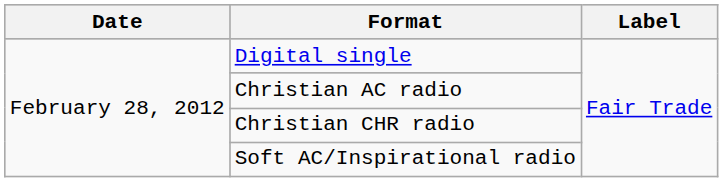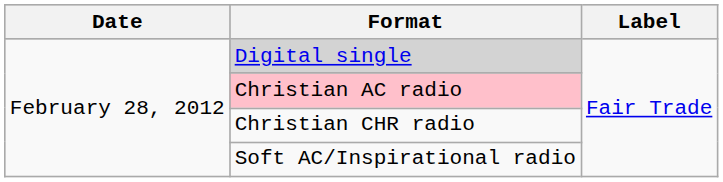(323, 56) no background -> (323, 56) lightgrey background
(348, 91) no background -> (348, 91) pink background
